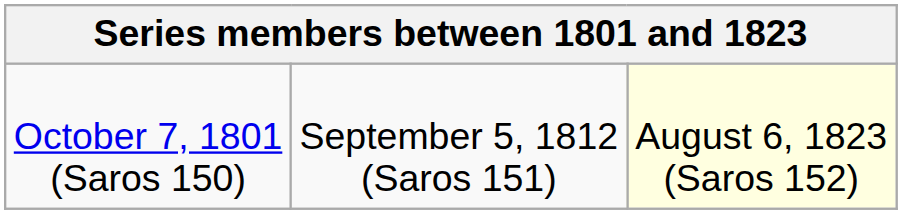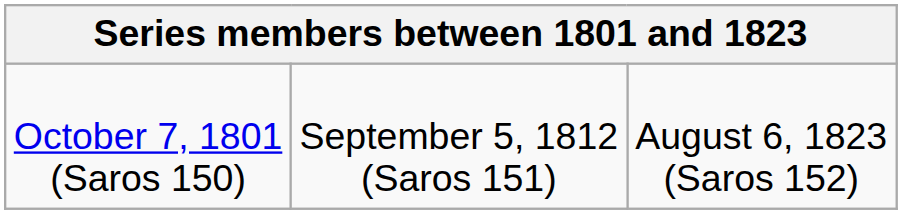(761, 156) lightyellow background -> (761, 156) no background
